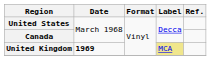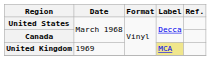(85, 49) bold -> (85, 49) normal
